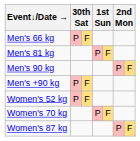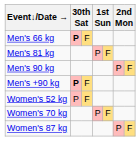(76, 38) normal -> (76, 38) bold
(76, 83) normal -> (76, 83) bold
